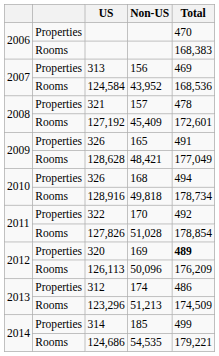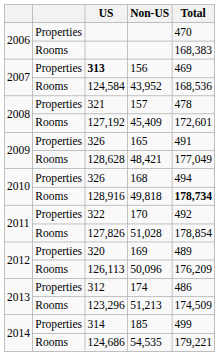(96, 68) normal -> (96, 68) bold
(193, 196) normal -> (193, 196) bold
(183, 251) bold -> (183, 251) normal
